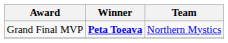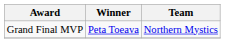(115, 29) bold -> (113, 29) normal
